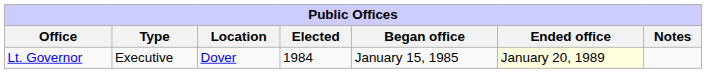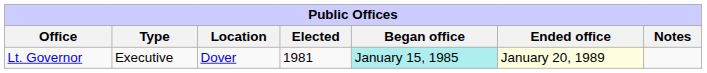(298, 57) 1984 -> (298, 57) 1981
(407, 57) no background -> (407, 57) paleturquoise background
